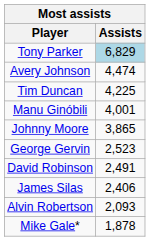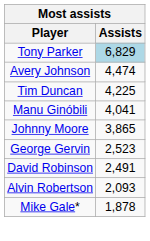(120, 110) 4,001 -> (120, 110) 4,041
- row: (50, 187)
